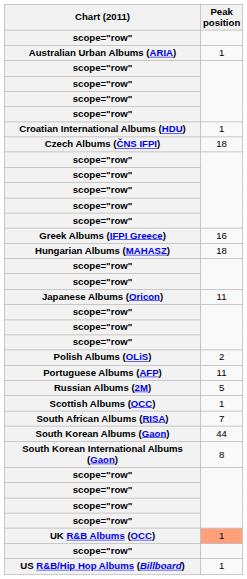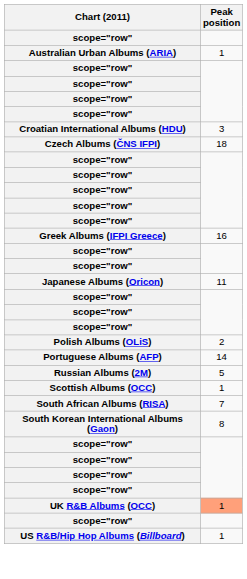(222, 129) 1 -> (222, 129) 3
- row: (103, 251)
(222, 373) 11 -> (222, 357) 14
- row: (103, 433)
